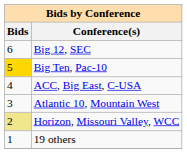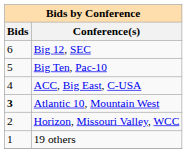(10, 67) gold background -> (10, 67) no background
(10, 103) normal -> (10, 103) bold
(10, 121) khaki background -> (10, 121) no background
